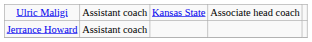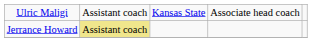(115, 29) no background -> (115, 29) khaki background
